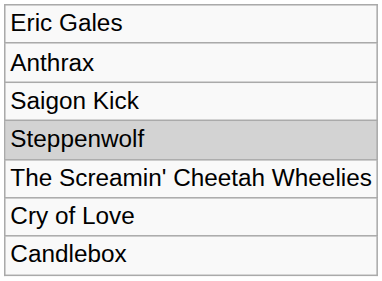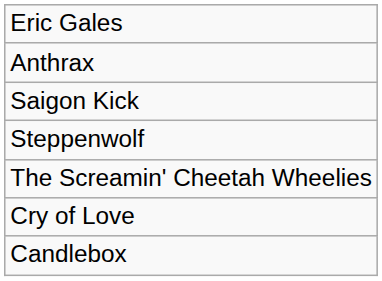(77, 139) lightgrey background -> (77, 139) no background
